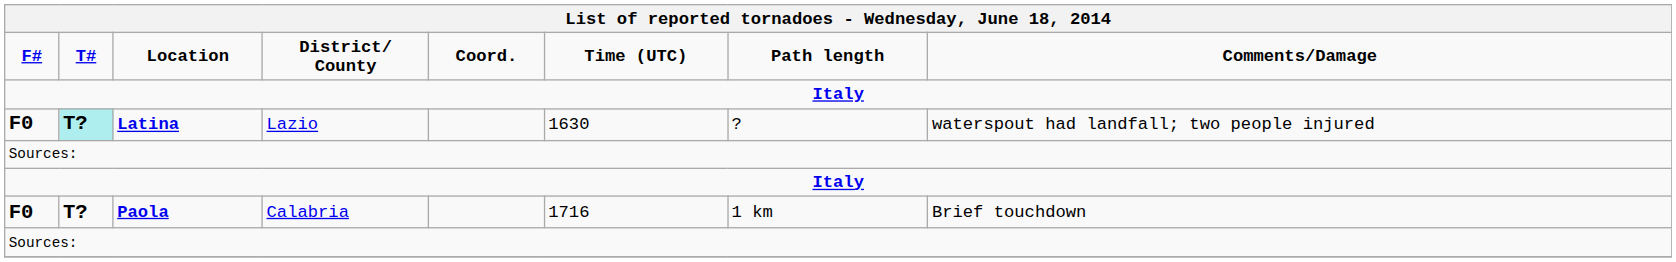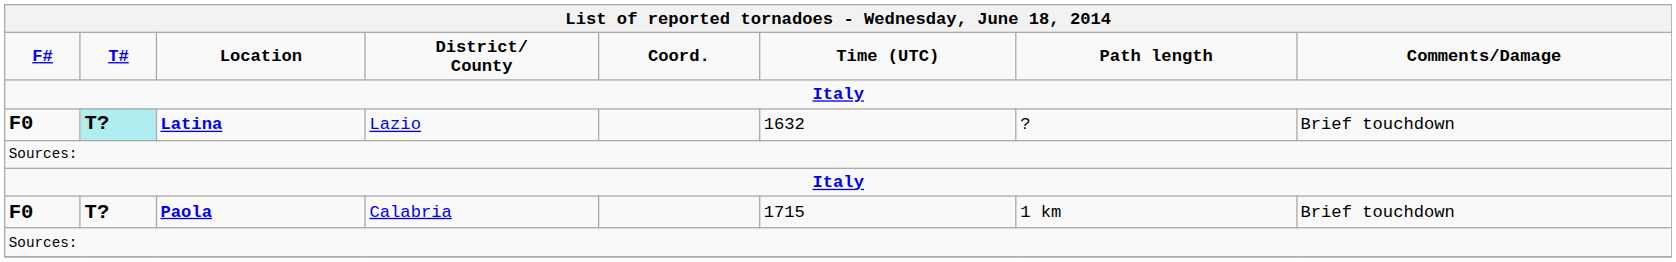(569, 124) 1630 -> (784, 124) 1632
(1153, 124) waterspout had landfall; two people injured -> (1378, 124) Brief touchdown
(569, 212) 1716 -> (784, 212) 1715
